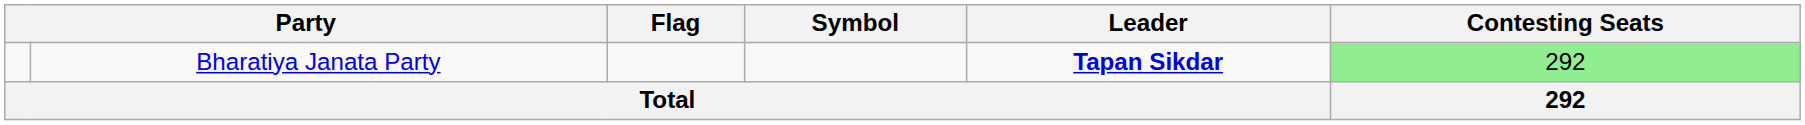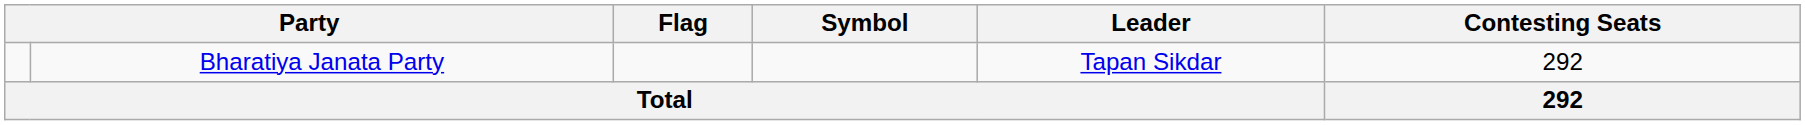(1148, 61) bold -> (1151, 61) normal
(1565, 61) lightgreen background -> (1563, 61) no background
